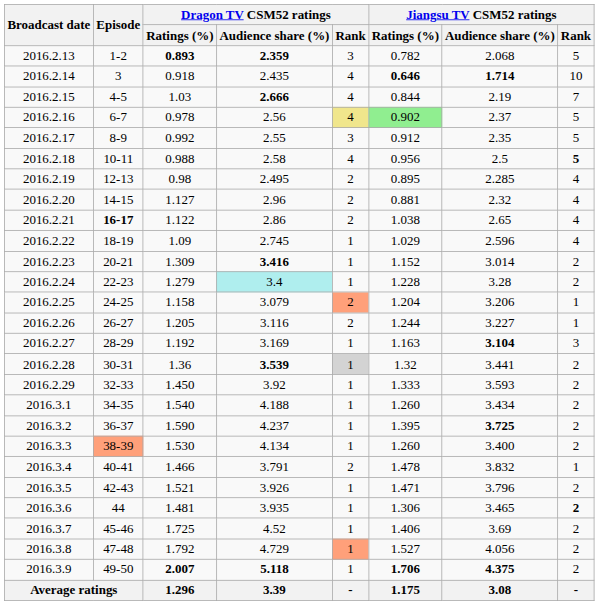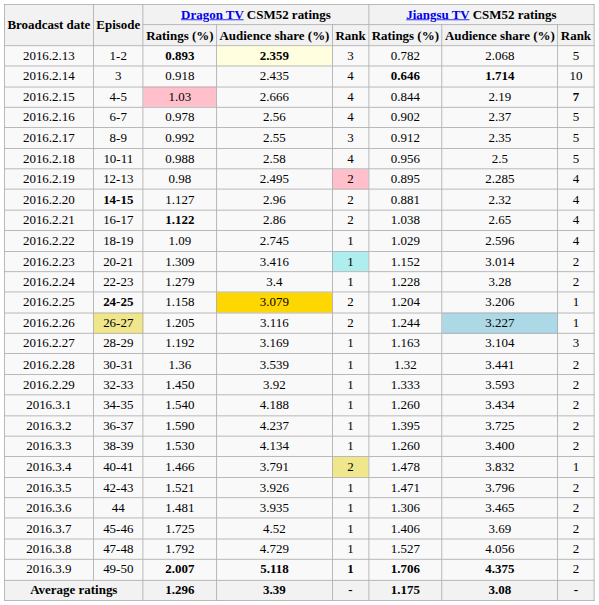(274, 55) no background -> (274, 55) lightyellow background
(180, 96) no background -> (180, 96) pink background
(274, 96) bold -> (274, 96) normal
(576, 96) normal -> (576, 96) bold
(351, 117) khaki background -> (351, 117) no background
(405, 117) lightgreen background -> (405, 117) no background
(576, 158) bold -> (576, 158) normal
(351, 179) no background -> (351, 179) pink background
(118, 199) normal -> (118, 199) bold
(118, 220) bold -> (118, 220) normal
(180, 220) normal -> (180, 220) bold
(274, 261) bold -> (274, 261) normal
(351, 261) no background -> (351, 261) paleturquoise background
(274, 281) paleturquoise background -> (274, 281) no background
(118, 302) normal -> (118, 302) bold
(274, 302) no background -> (274, 302) gold background
(351, 302) lightsalmon background -> (351, 302) no background
(118, 323) no background -> (118, 323) khaki background
(500, 323) no background -> (500, 323) lightblue background
(500, 343) bold -> (500, 343) normal
(274, 364) bold -> (274, 364) normal
(351, 364) lightgrey background -> (351, 364) no background
(500, 425) bold -> (500, 425) normal
(118, 446) lightsalmon background -> (118, 446) no background
(351, 466) no background -> (351, 466) khaki background
(576, 508) bold -> (576, 508) normal
(351, 549) lightsalmon background -> (351, 549) no background
(351, 569) normal -> (351, 569) bold
